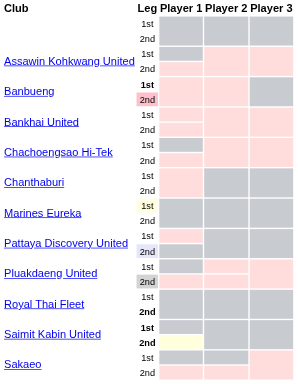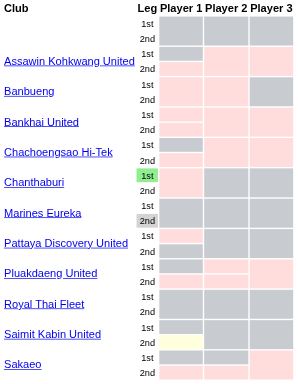(147, 84) bold -> (147, 85) normal
(147, 100) pink background -> (147, 100) no background
(147, 176) no background -> (147, 176) lightgreen background
(147, 206) lightyellow background -> (147, 206) no background
(147, 221) no background -> (147, 221) lightgrey background
(147, 252) lavender background -> (147, 252) no background
(147, 282) lightgrey background -> (147, 282) no background
(147, 312) bold -> (147, 312) normal
(147, 327) bold -> (147, 327) normal
(147, 342) bold -> (147, 343) normal
